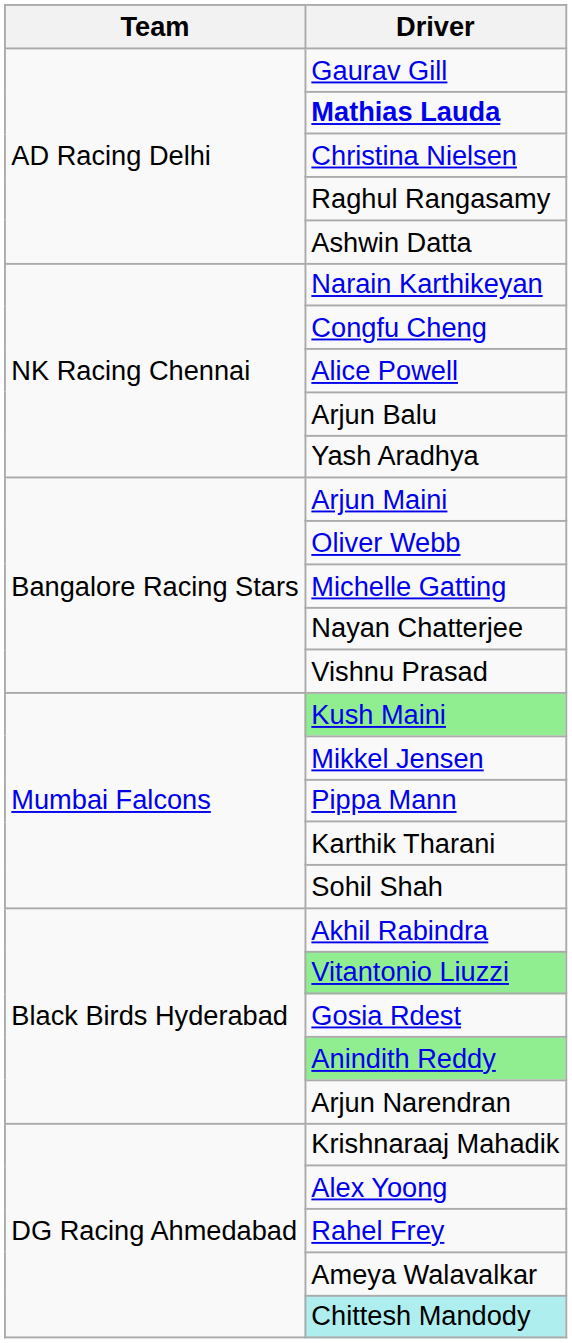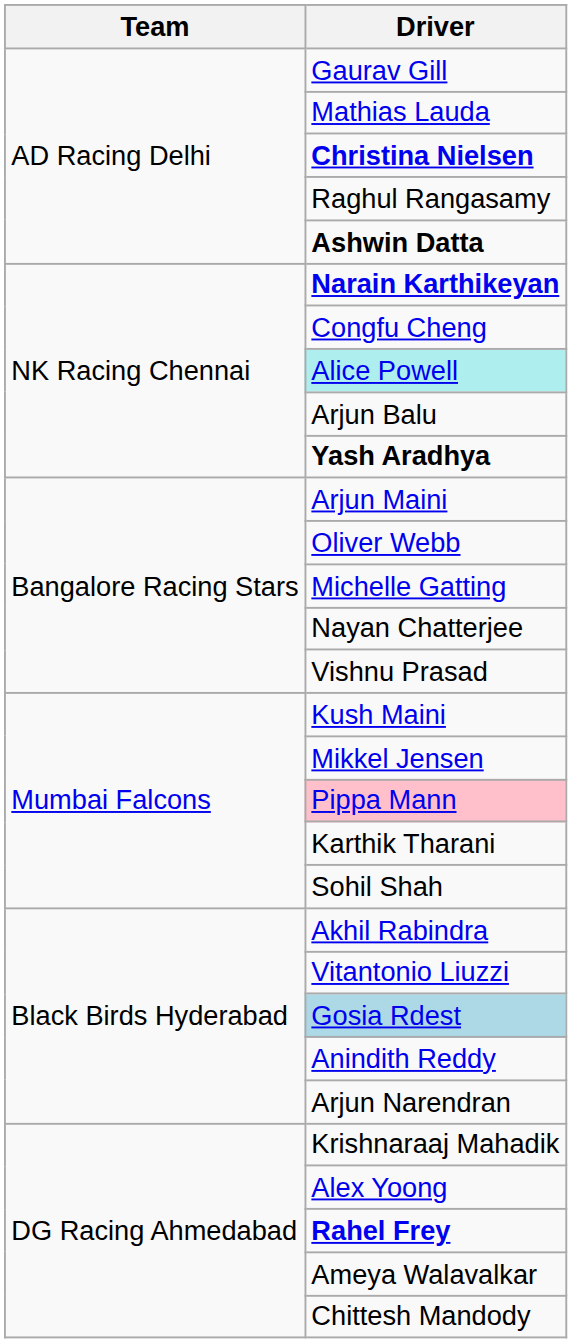(406, 113) bold -> (401, 113) normal
(414, 156) normal -> (422, 156) bold
(391, 242) normal -> (398, 242) bold
(427, 285) normal -> (435, 285) bold
(385, 371) no background -> (385, 371) paleturquoise background
(395, 457) normal -> (401, 457) bold
(379, 715) lightgreen background -> (379, 715) no background
(384, 801) no background -> (384, 801) pink background
(410, 973) lightgreen background -> (410, 973) no background
(386, 1016) no background -> (386, 1016) lightblue background
(404, 1059) lightgreen background -> (404, 1059) no background
(378, 1231) normal -> (381, 1231) bold
(421, 1317) paleturquoise background -> (421, 1317) no background
